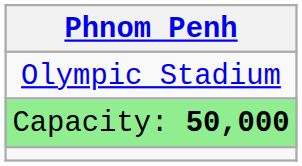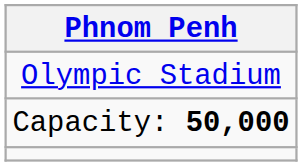(151, 123) lightgreen background -> (151, 123) no background
